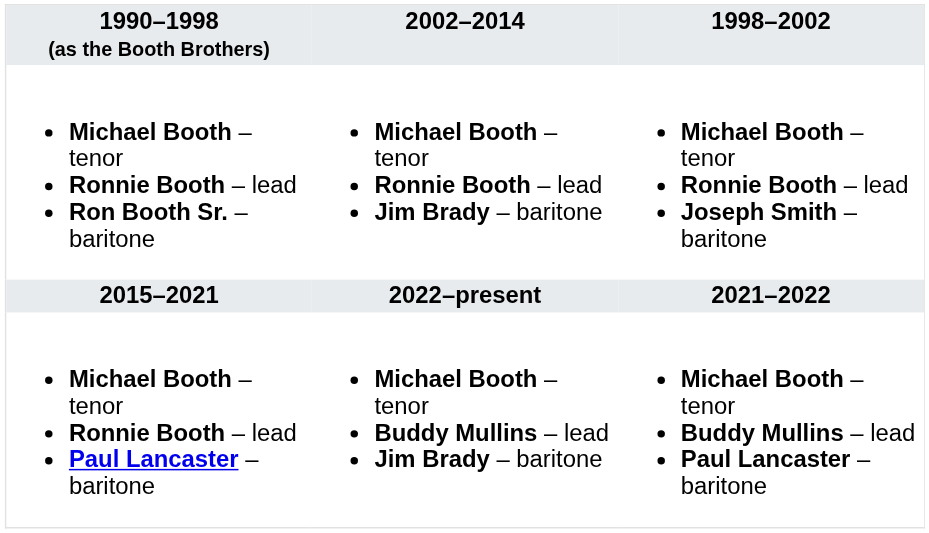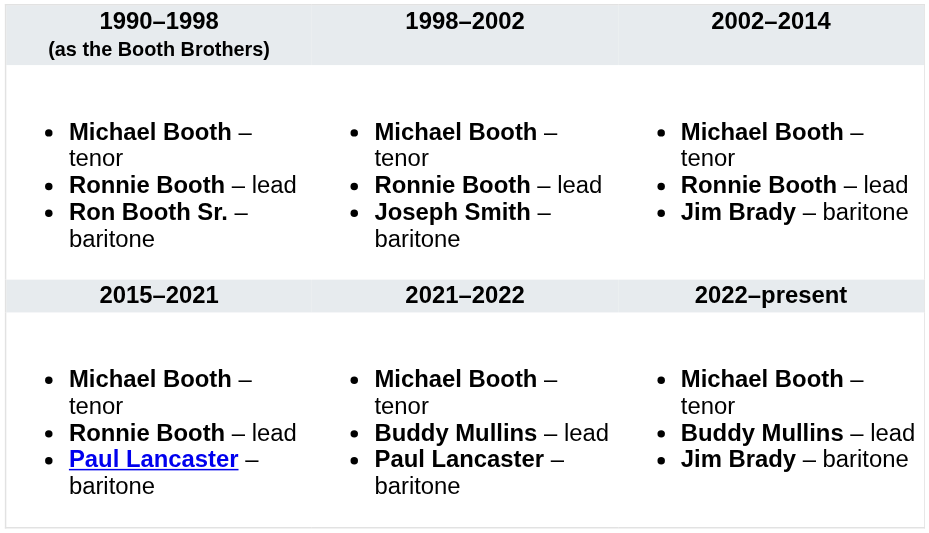columns swapped: (771, 21) <-> (465, 21)
